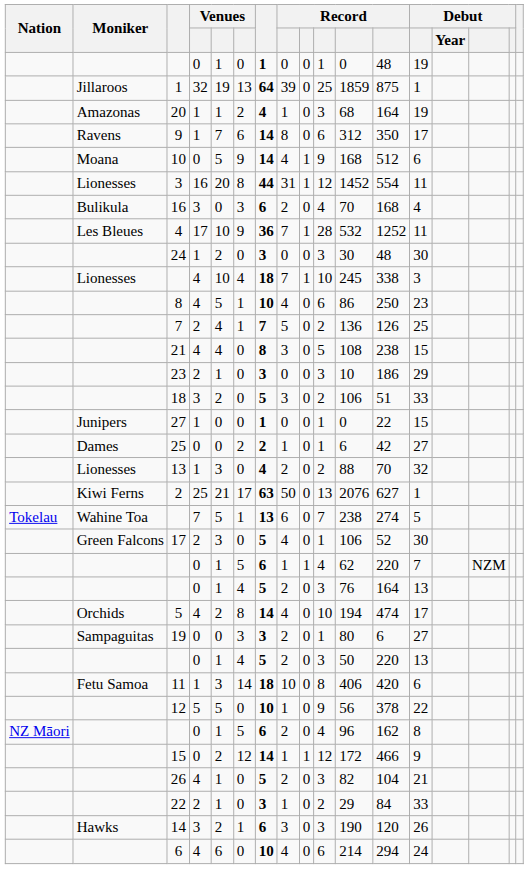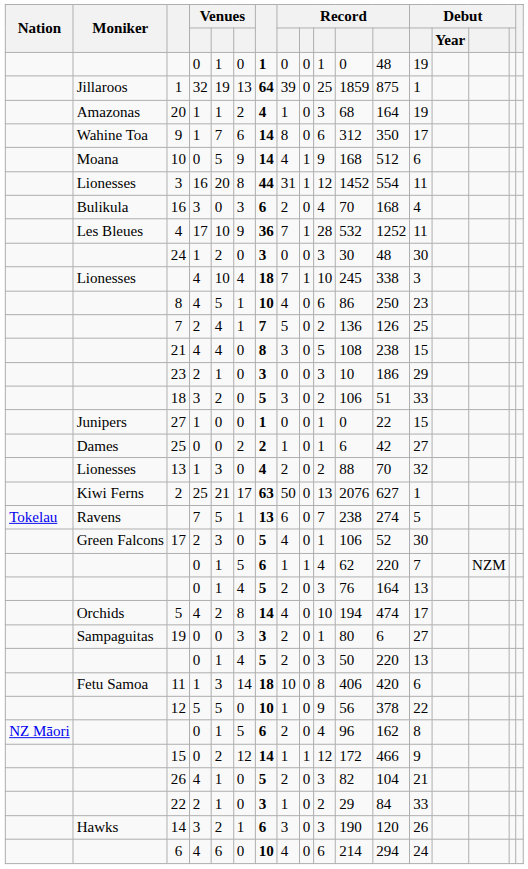(99, 135) Ravens -> (112, 135) Wahine Toa
(112, 517) Wahine Toa -> (99, 517) Ravens
